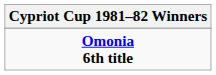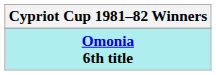(108, 49) no background -> (108, 49) paleturquoise background
